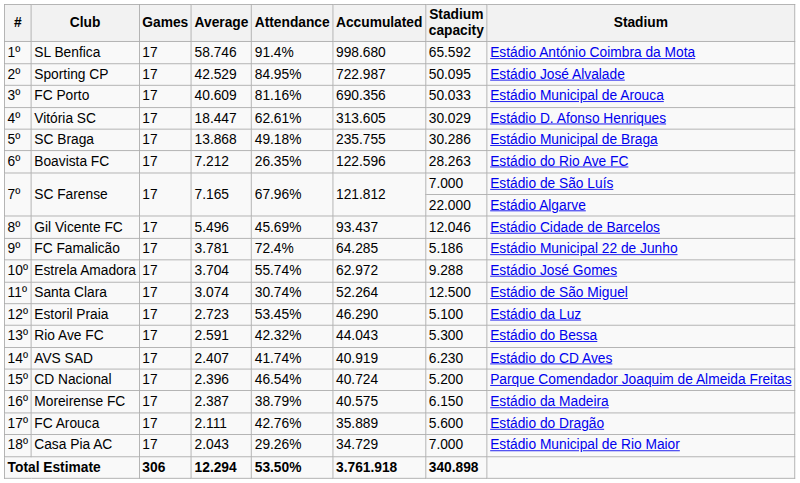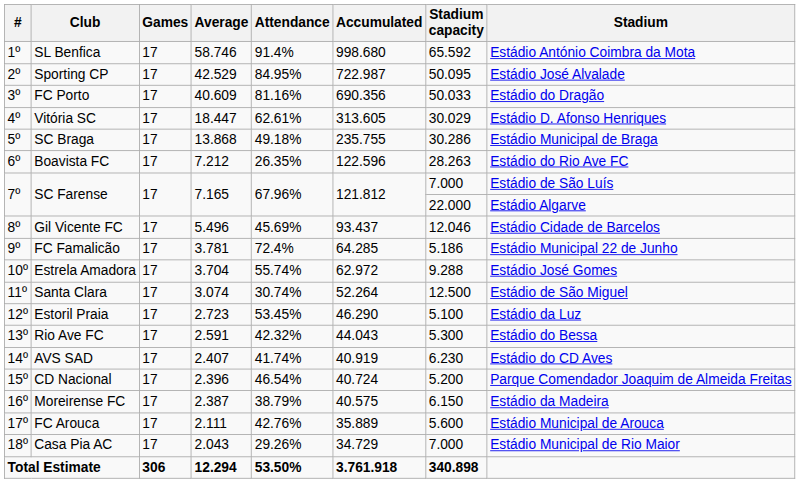(577, 96) Estádio Municipal de Arouca -> (547, 96) Estádio do Dragão
(547, 423) Estádio do Dragão -> (577, 423) Estádio Municipal de Arouca
